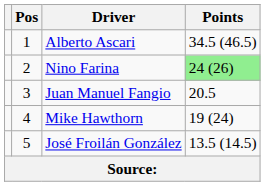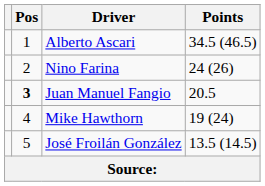(211, 67) lightgreen background -> (211, 67) no background
(27, 93) normal -> (27, 93) bold
